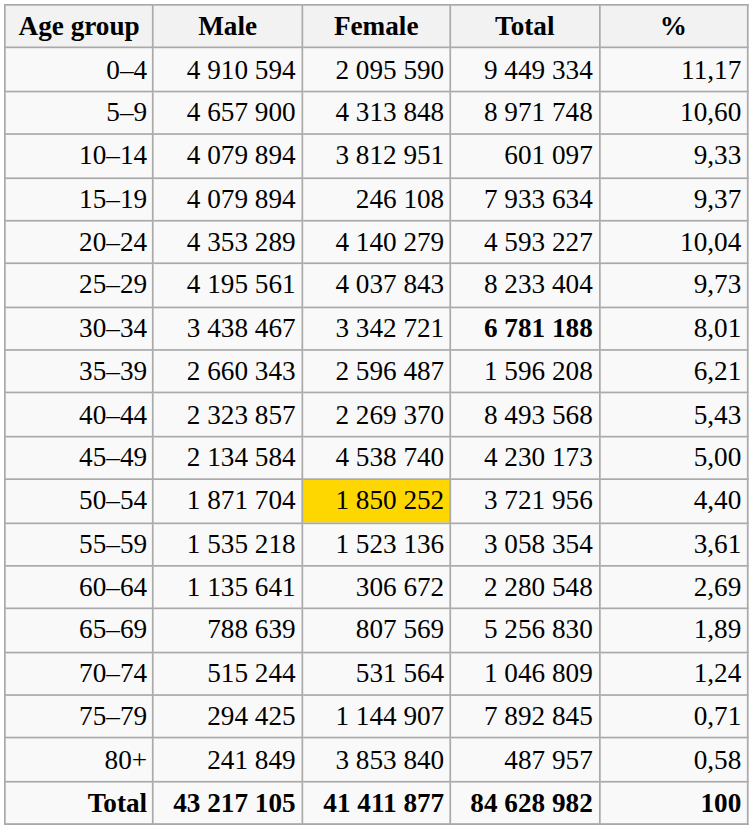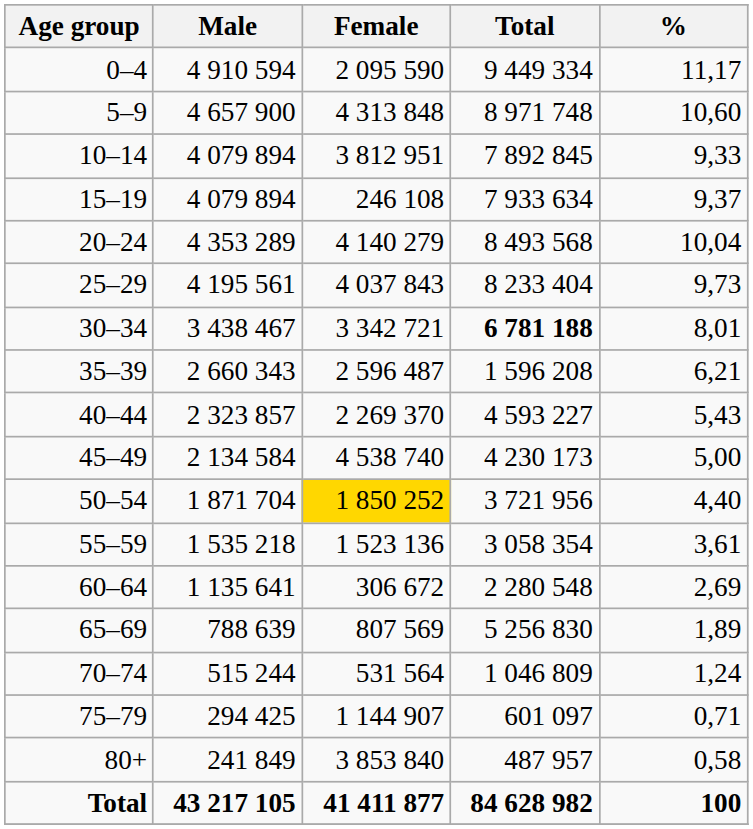(549, 155) 601 097 -> (538, 155) 7 892 845
(538, 241) 4 593 227 -> (538, 241) 8 493 568
(538, 414) 8 493 568 -> (538, 414) 4 593 227
(538, 716) 7 892 845 -> (549, 716) 601 097
